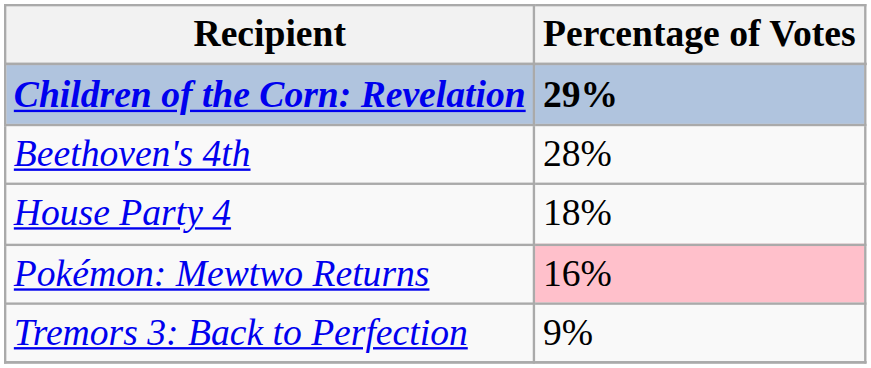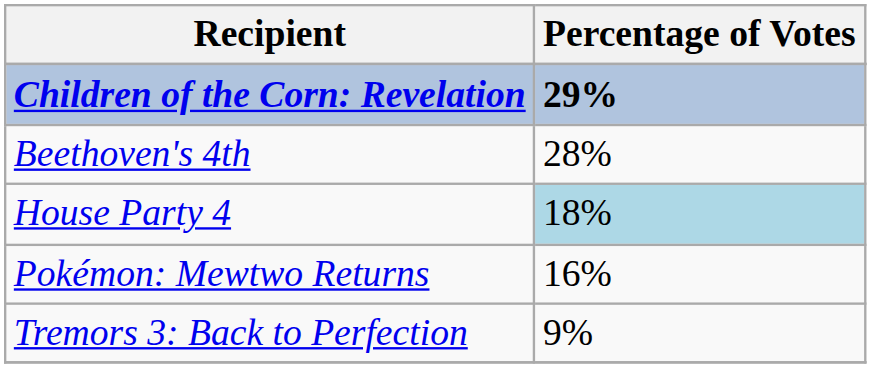(577, 213) no background -> (577, 213) lightblue background
(577, 272) pink background -> (577, 272) no background
